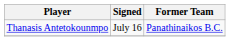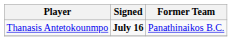(127, 28) normal -> (128, 28) bold
